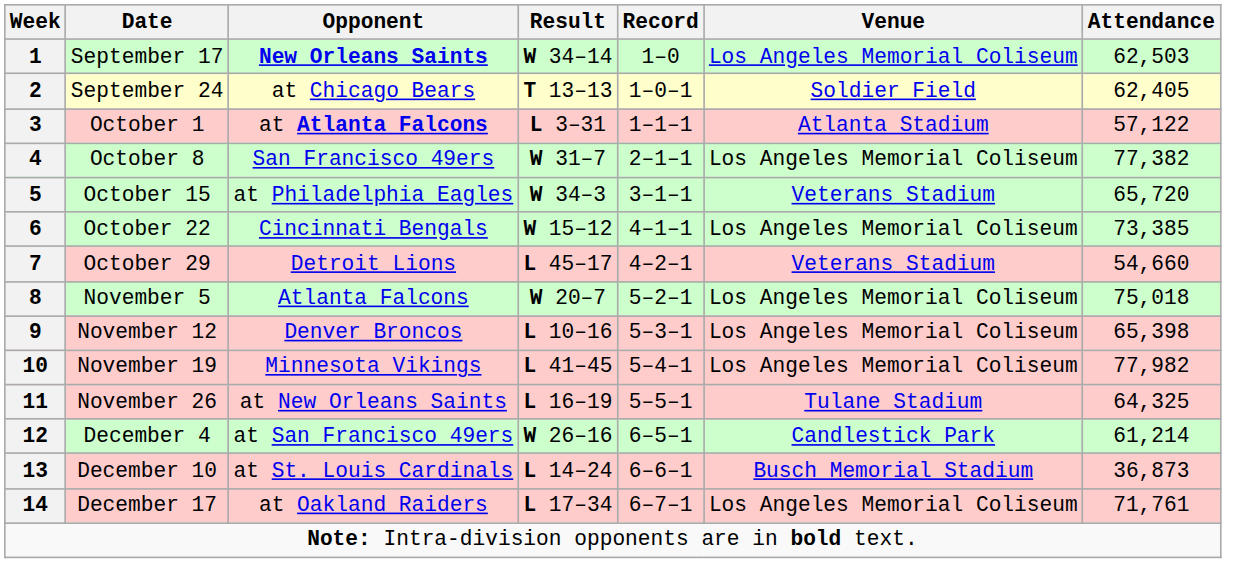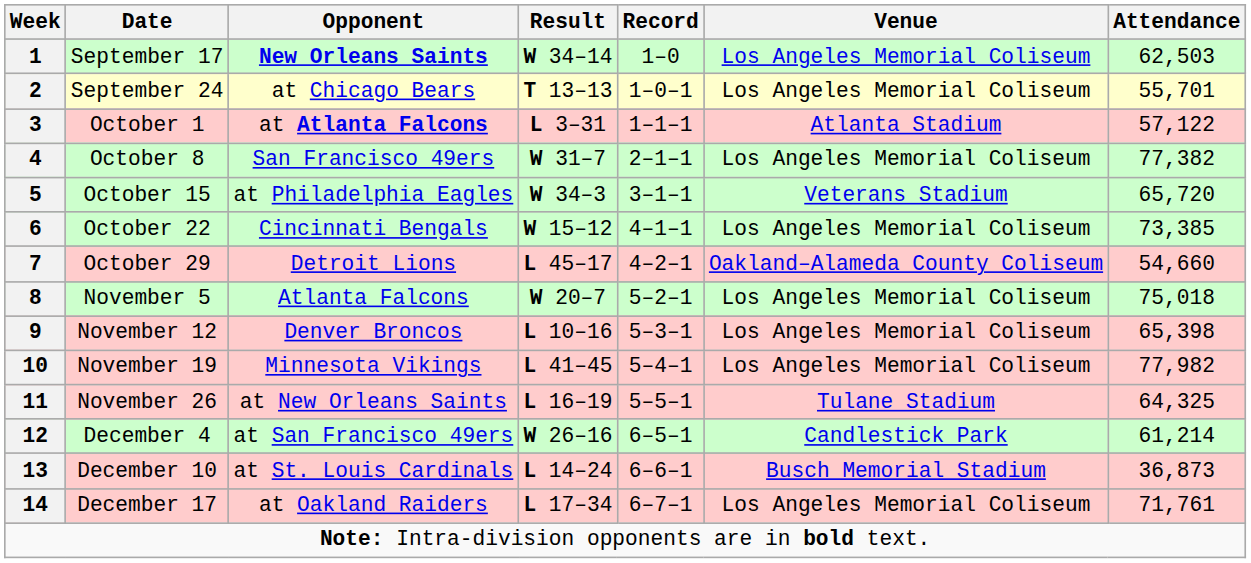(893, 91) Soldier Field -> (906, 91) Los Angeles Memorial Coliseum
(1151, 91) 62,405 -> (1177, 91) 55,701
(893, 264) Veterans Stadium -> (906, 264) Oakland–Alameda County Coliseum
